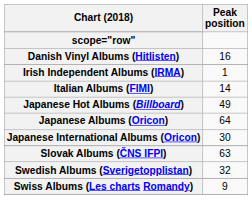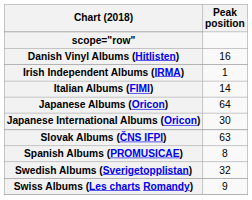- row: (104, 105)
+ row: (103, 154)
